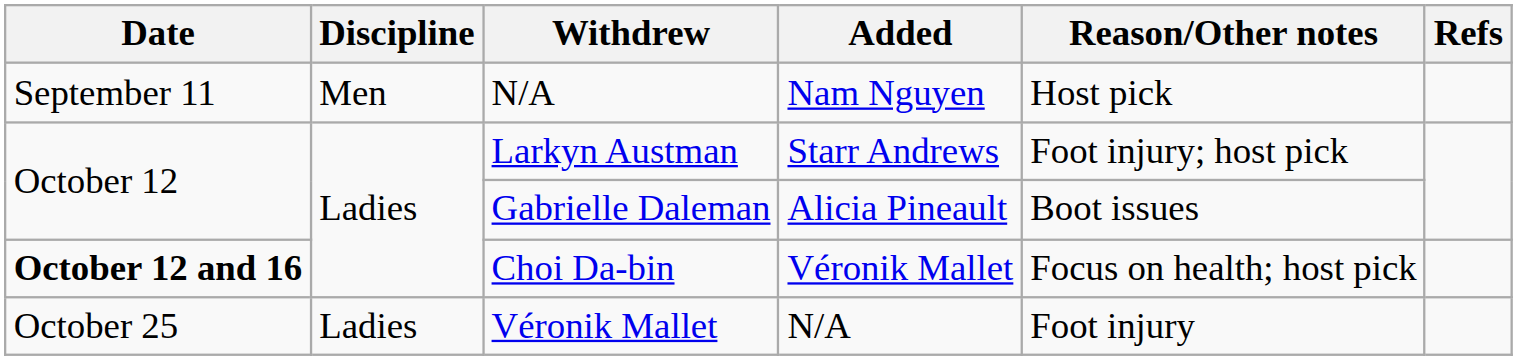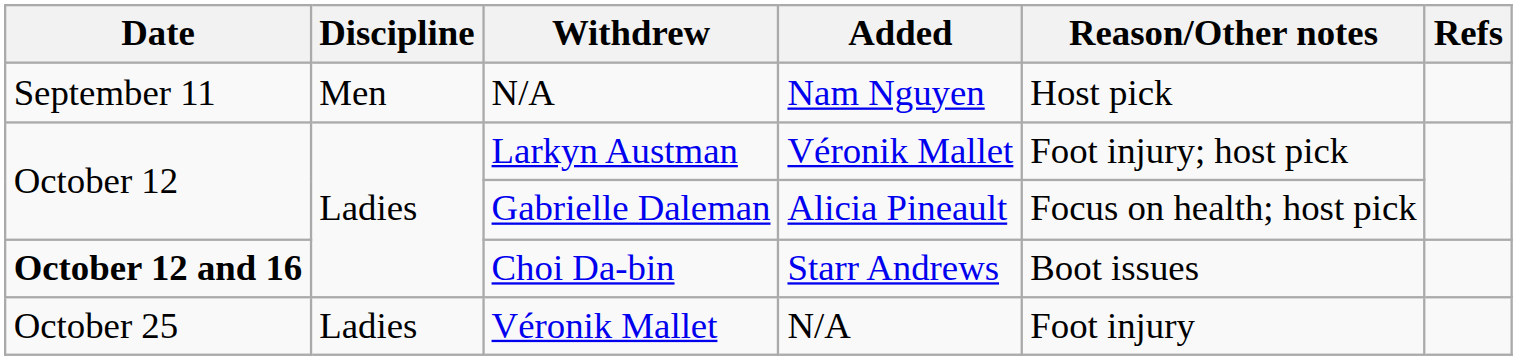(893, 150) Starr Andrews -> (900, 150) Véronik Mallet
(1115, 208) Boot issues -> (1223, 208) Focus on health; host pick
(900, 267) Véronik Mallet -> (893, 267) Starr Andrews
(1223, 267) Focus on health; host pick -> (1115, 267) Boot issues
